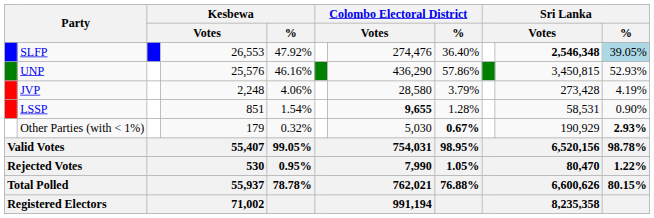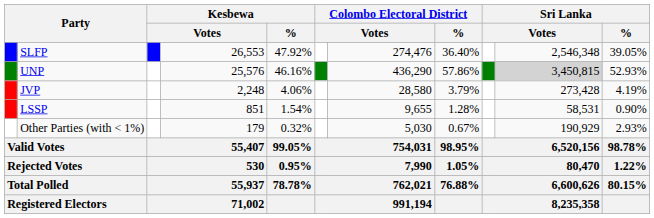(575, 52) bold -> (575, 52) normal
(628, 52) lightblue background -> (628, 52) no background
(575, 71) no background -> (575, 71) lightgrey background
(418, 109) bold -> (418, 109) normal
(463, 128) bold -> (464, 128) normal
(630, 128) bold -> (631, 128) normal
